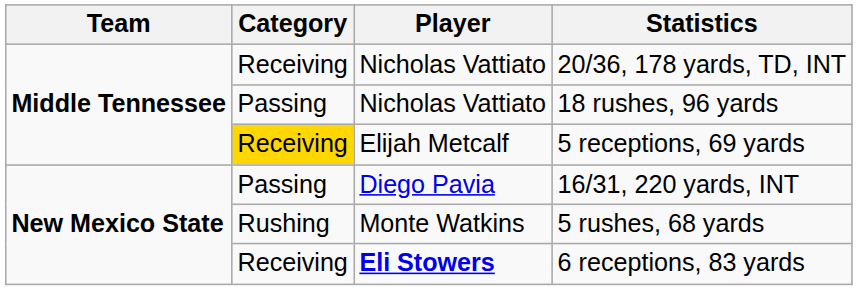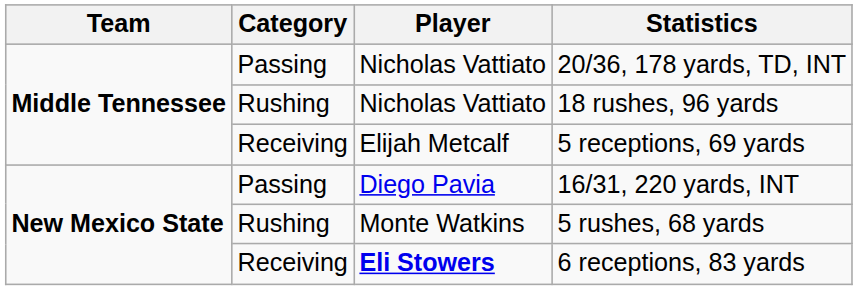(293, 64) Receiving -> (282, 64) Passing
(282, 104) Passing -> (284, 104) Rushing
(293, 144) gold background -> (293, 144) no background
